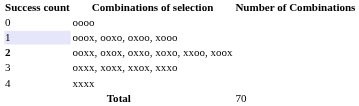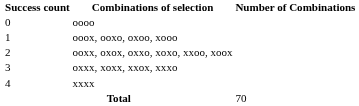(8, 37) lavender background -> (8, 37) no background
(8, 52) bold -> (8, 52) normal
